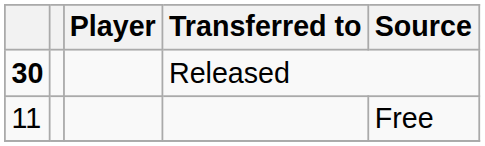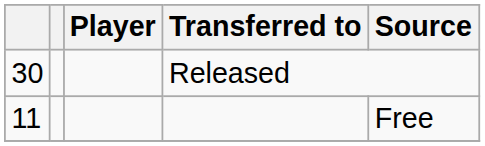(27, 72) bold -> (27, 72) normal
